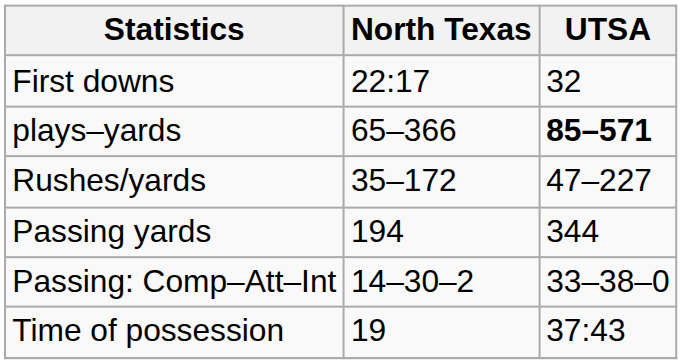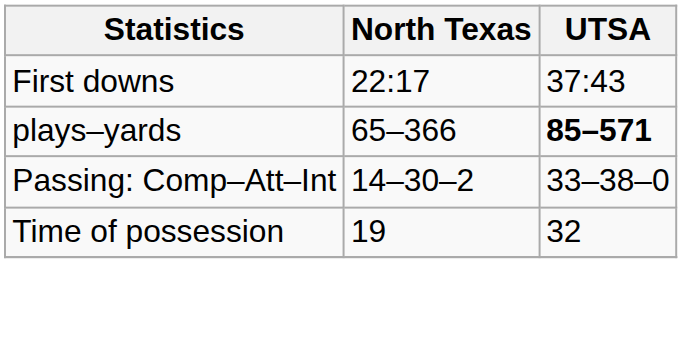(564, 80) 32 -> (586, 80) 37:43
- row: (109, 181)
- row: (112, 231)
(586, 331) 37:43 -> (564, 231) 32
